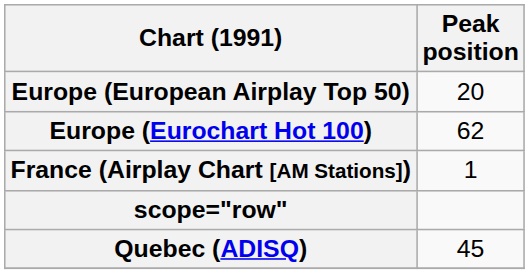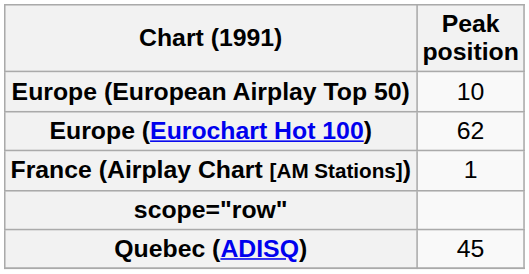(471, 91) 20 -> (471, 91) 10
